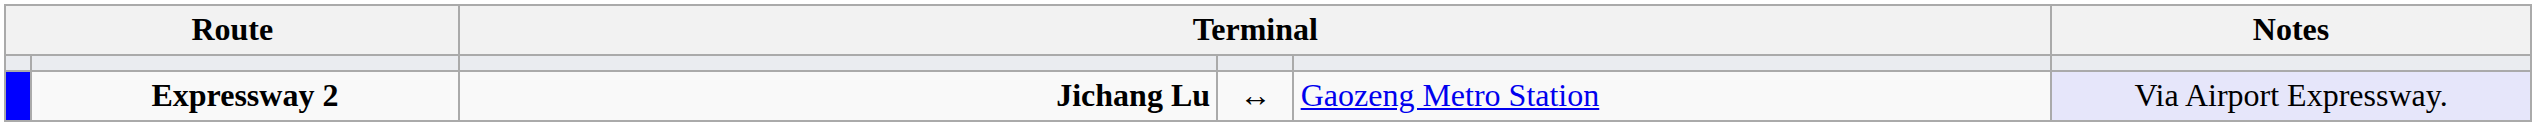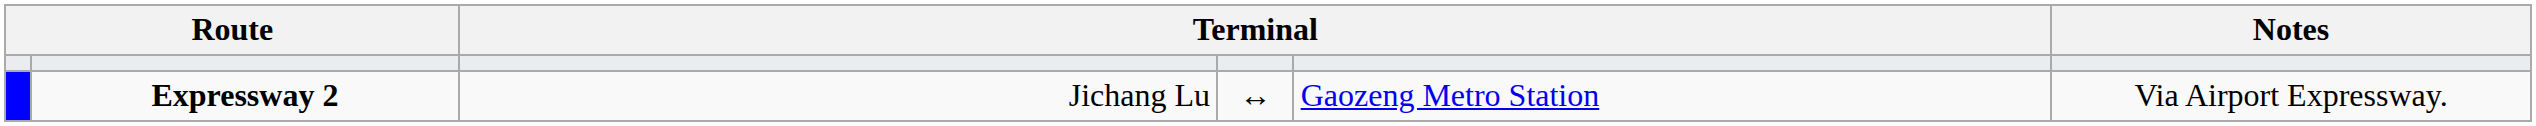(1133, 95) bold -> (1139, 95) normal
(2291, 95) lavender background -> (2291, 95) no background
